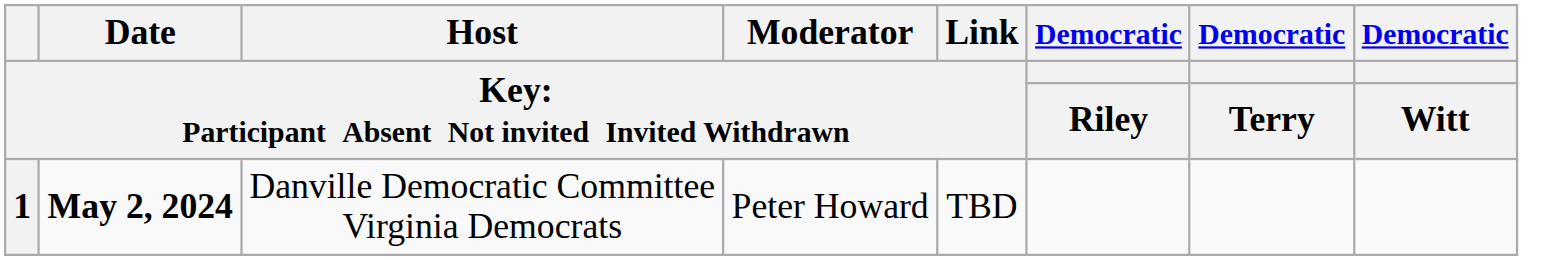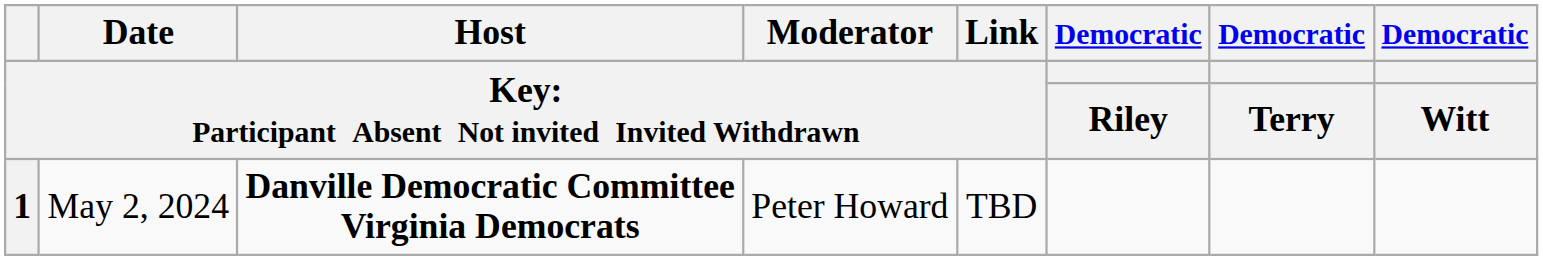(140, 206) bold -> (138, 206) normal
(482, 206) normal -> (490, 206) bold
